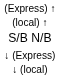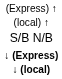(30, 62) normal -> (31, 62) bold
